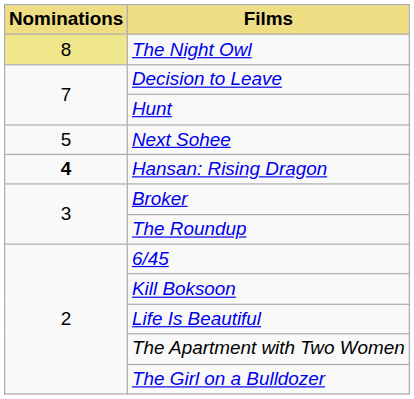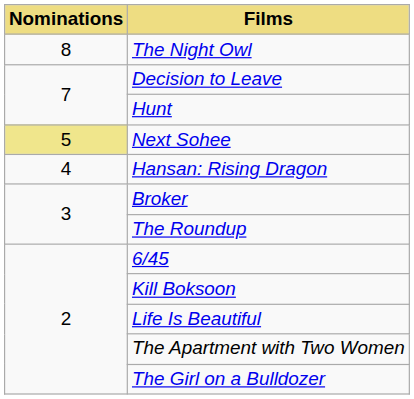(66, 49) khaki background -> (66, 49) no background
(66, 139) no background -> (66, 139) khaki background
(66, 169) bold -> (66, 169) normal
